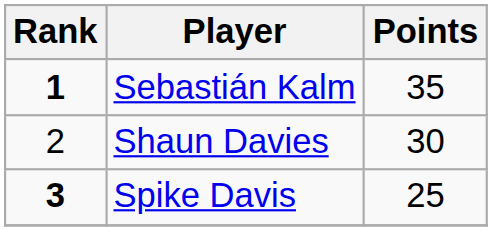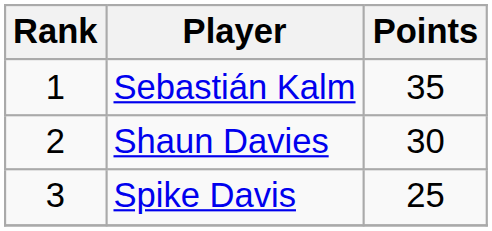(55, 86) bold -> (55, 86) normal
(55, 196) bold -> (55, 196) normal
